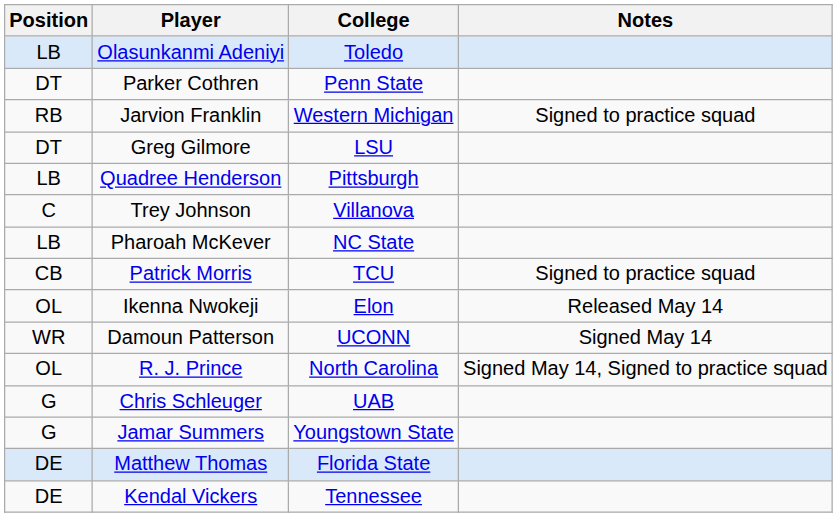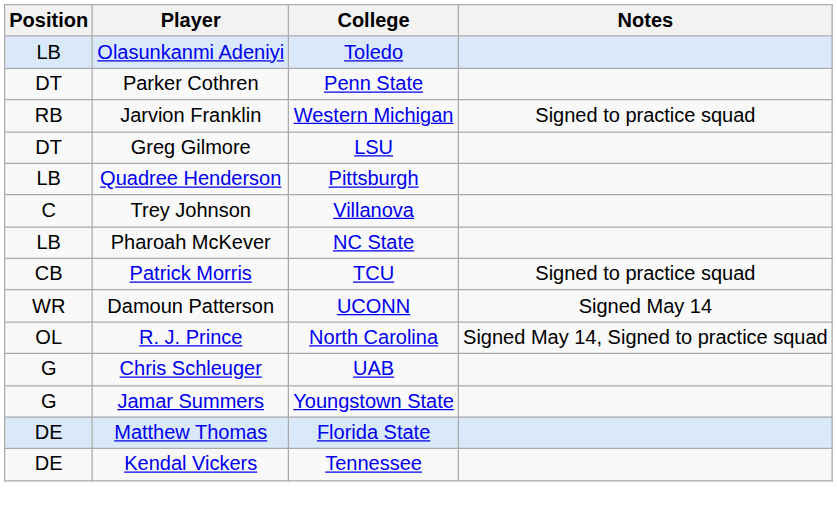- row: (191, 305)
